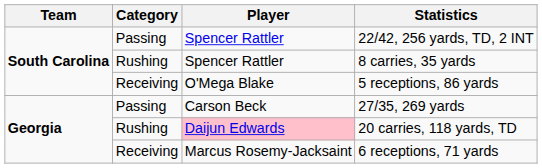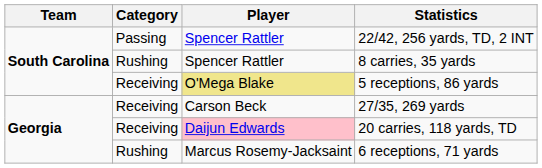(229, 83) no background -> (229, 83) khaki background
(141, 106) Passing -> (147, 106) Receiving
(142, 128) Rushing -> (147, 128) Receiving
(147, 151) Receiving -> (142, 151) Rushing
